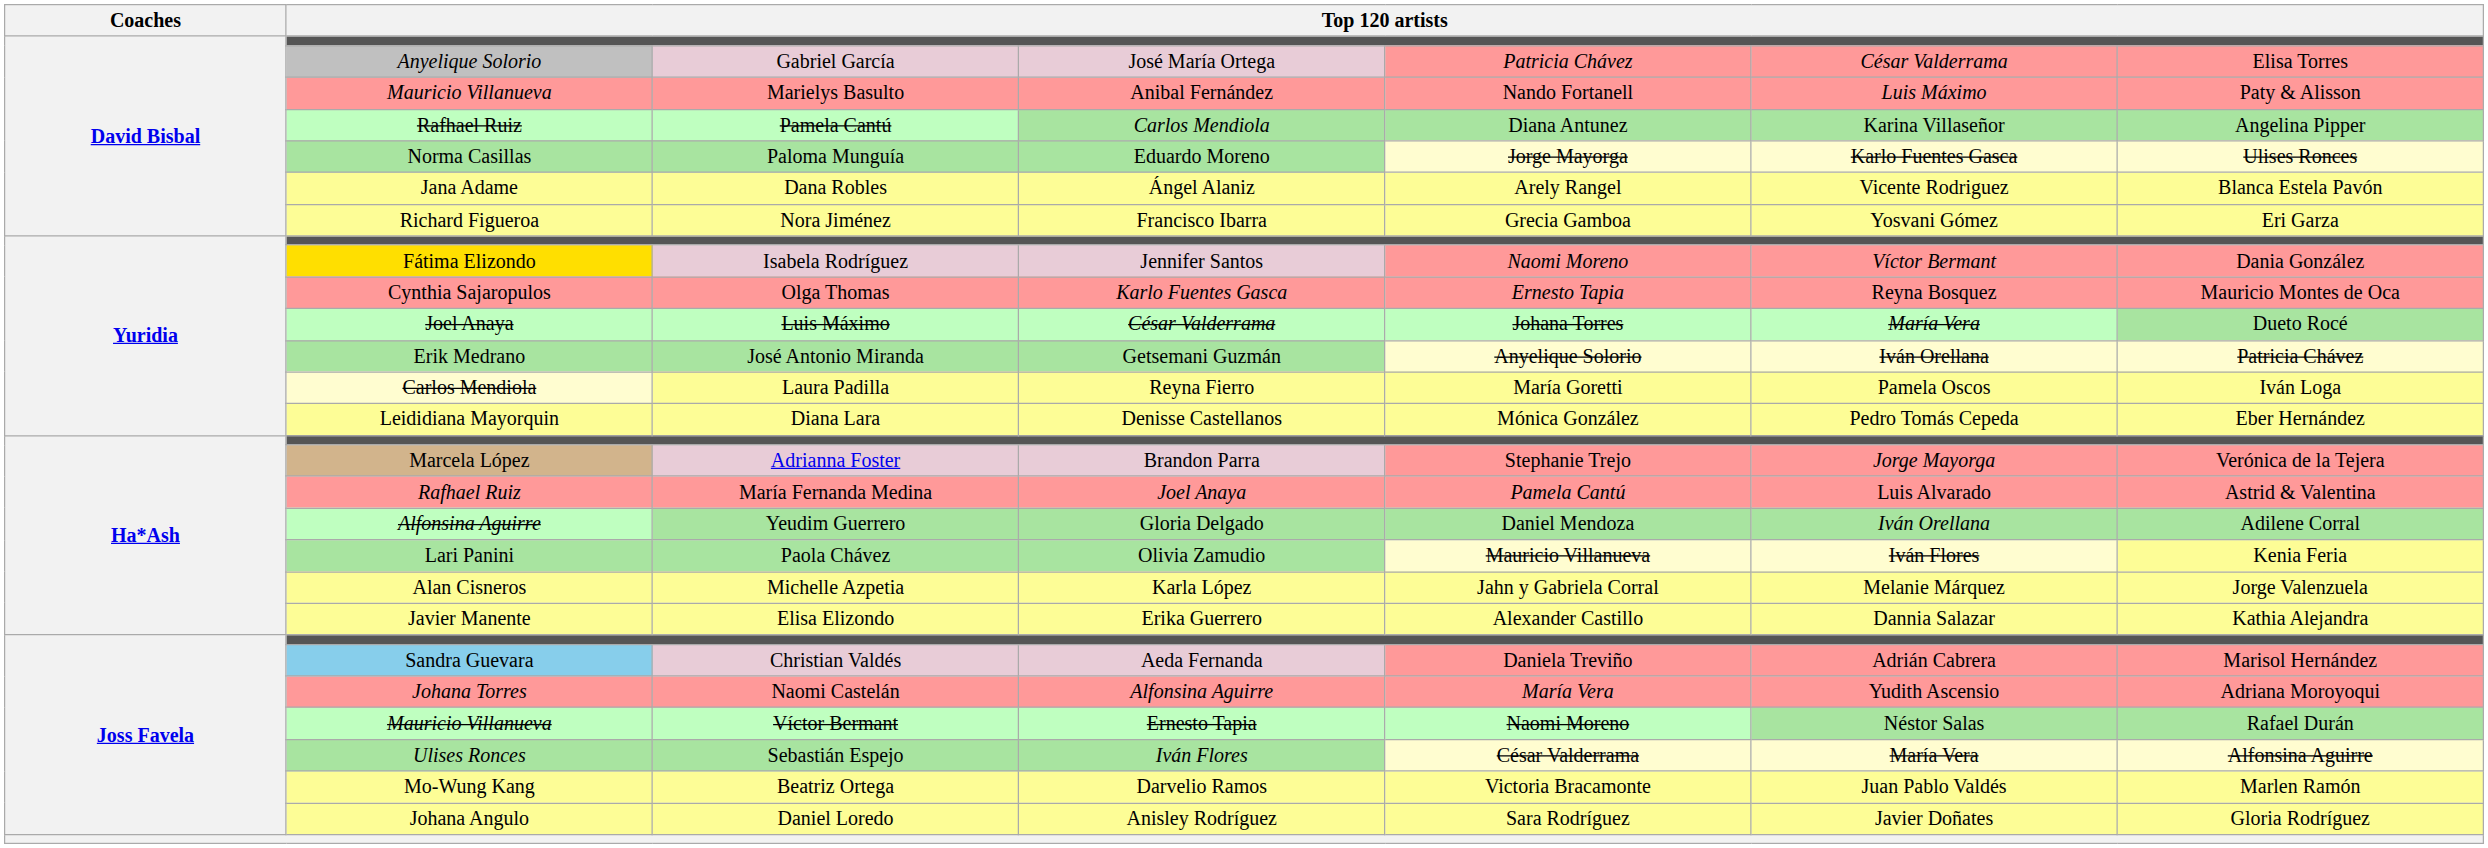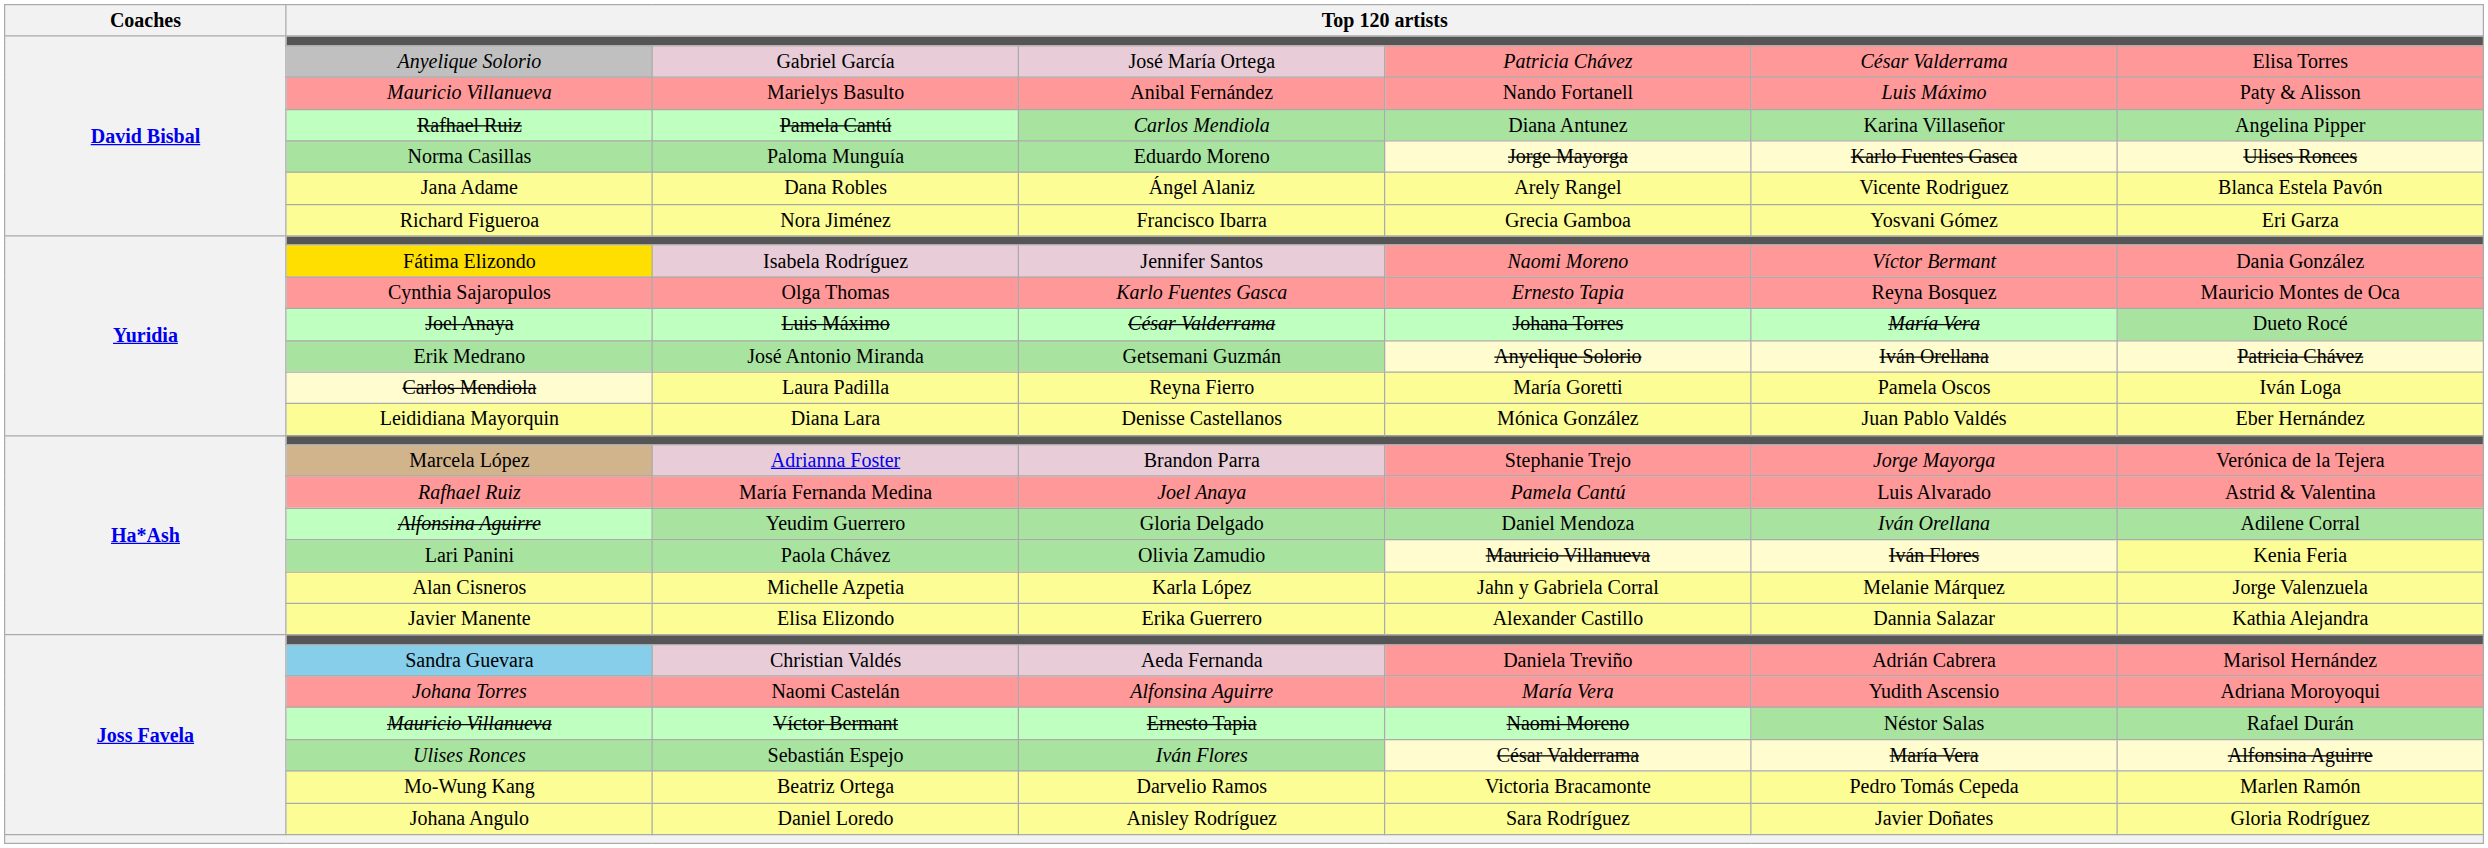(1934, 419) Pedro Tomás Cepeda -> (1934, 419) Juan Pablo Valdés
(1934, 786) Juan Pablo Valdés -> (1934, 786) Pedro Tomás Cepeda
